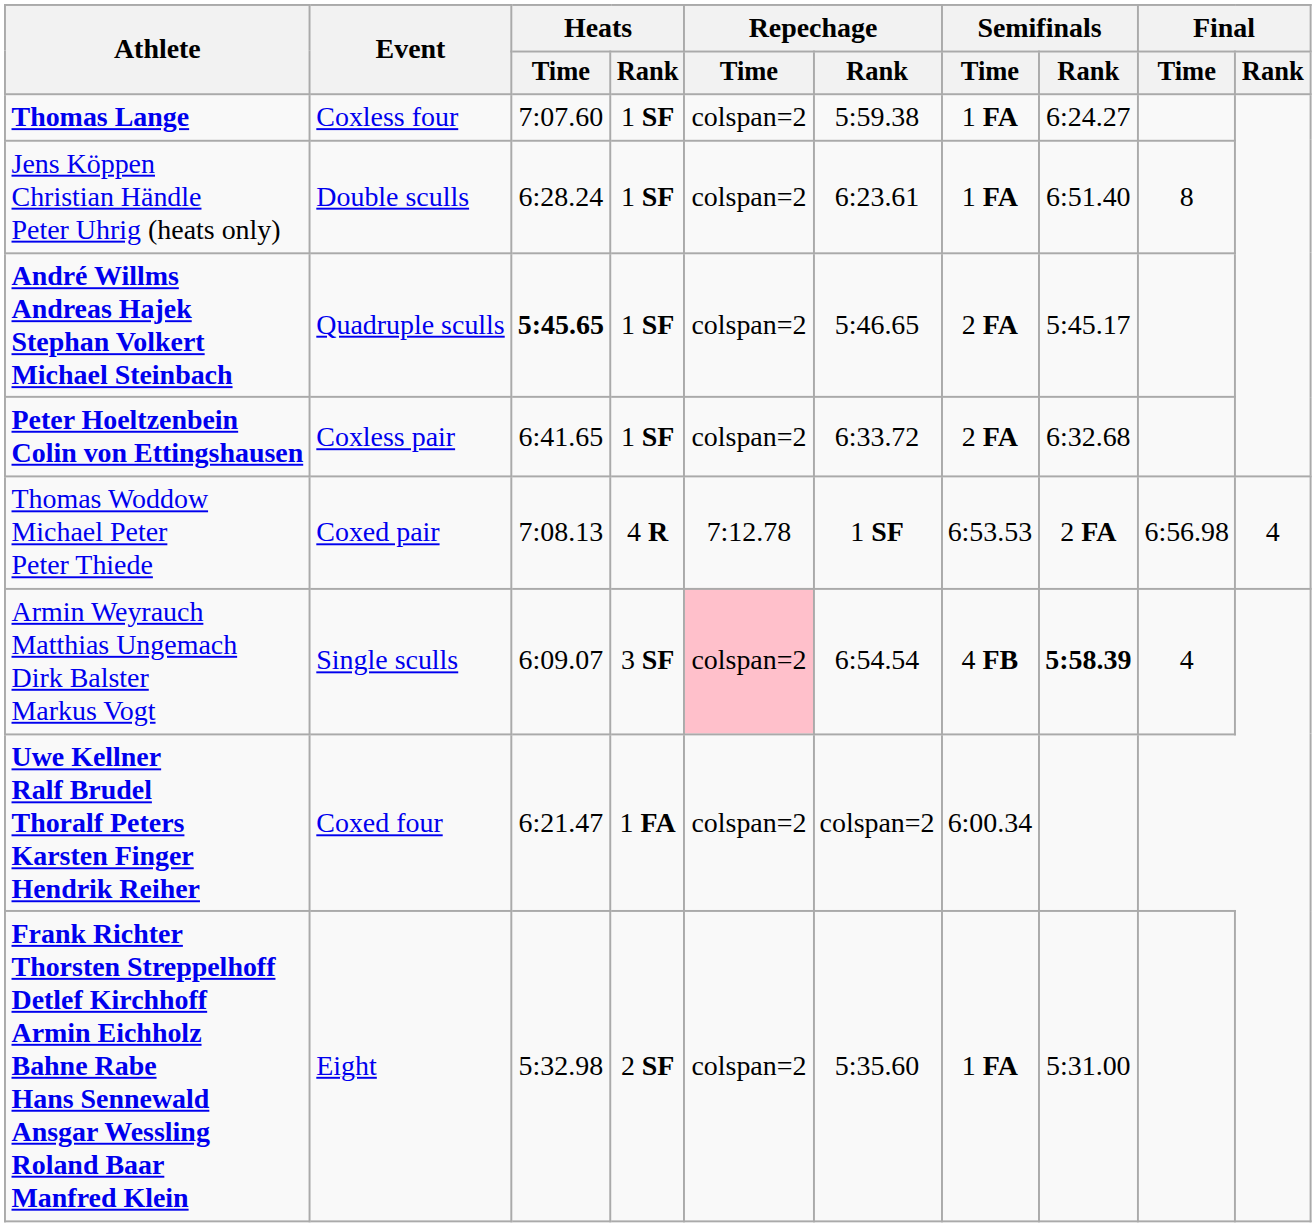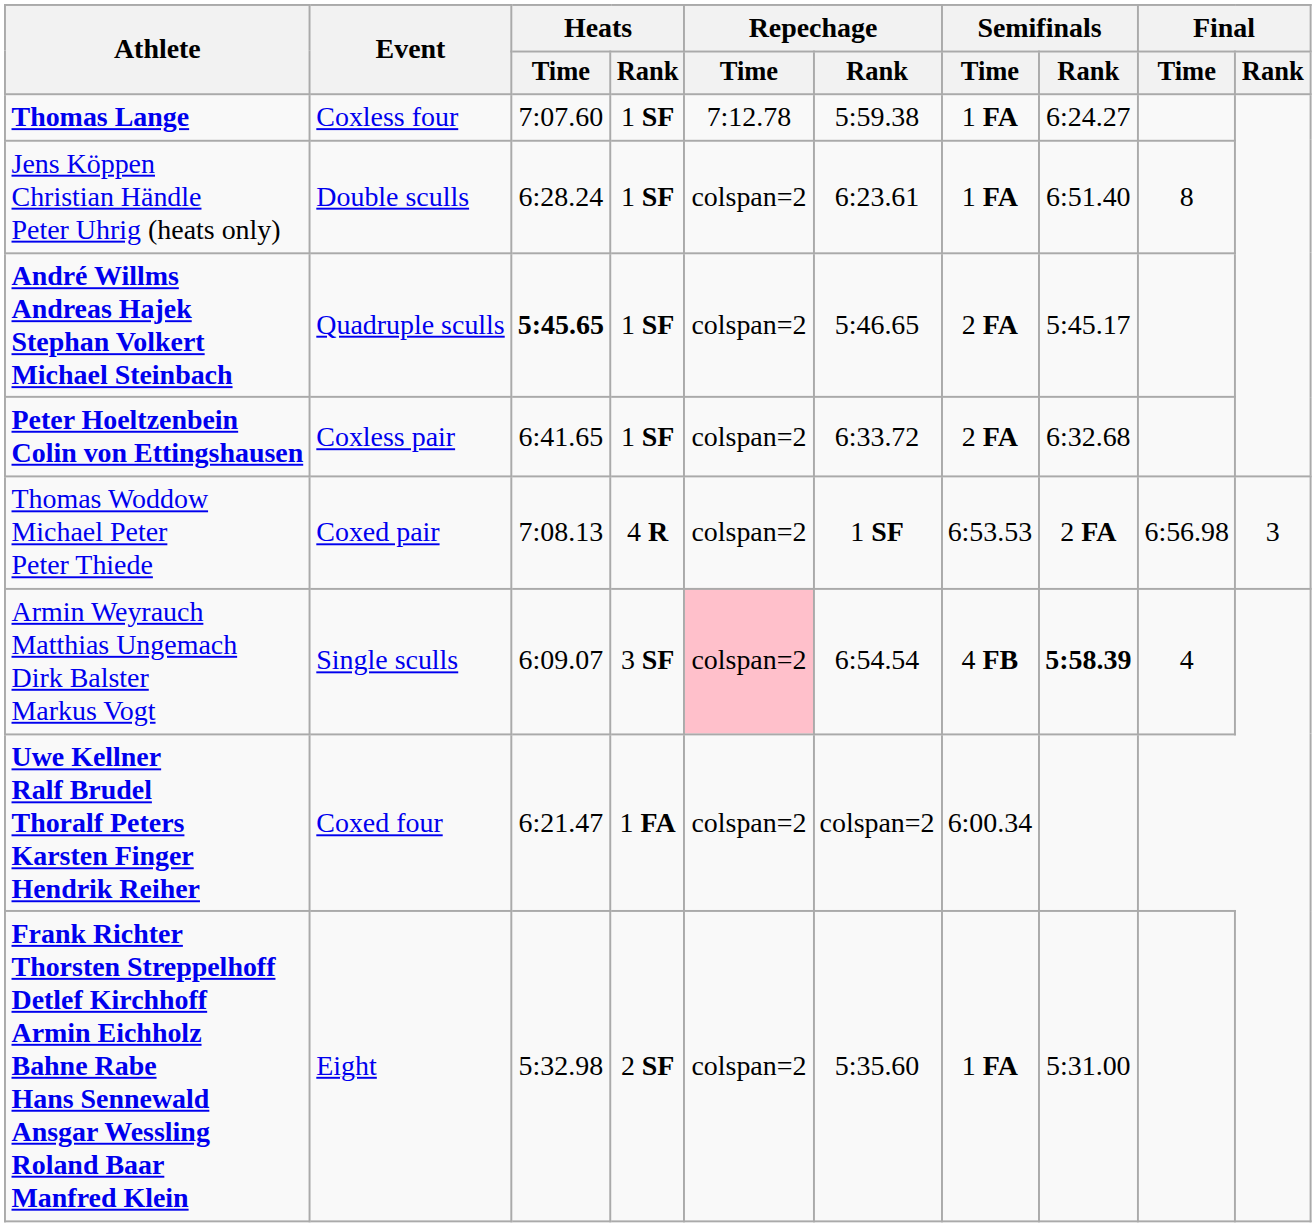(749, 117) colspan=2 -> (749, 117) 7:12.78
(749, 532) 7:12.78 -> (749, 532) colspan=2
(1273, 532) 4 -> (1273, 532) 3
